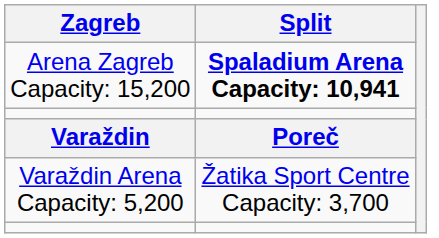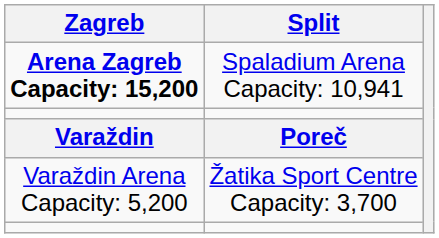(100, 75) normal -> (104, 75) bold
(306, 75) bold -> (314, 75) normal
